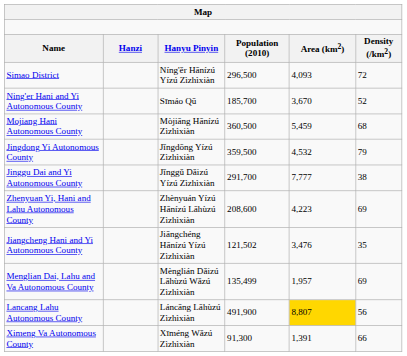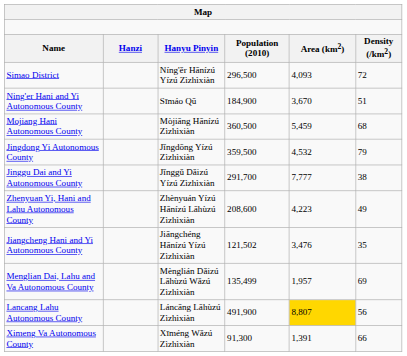(242, 101) 185,700 -> (242, 101) 184,900
(362, 101) 52 -> (362, 101) 51
(362, 209) 69 -> (362, 209) 49
